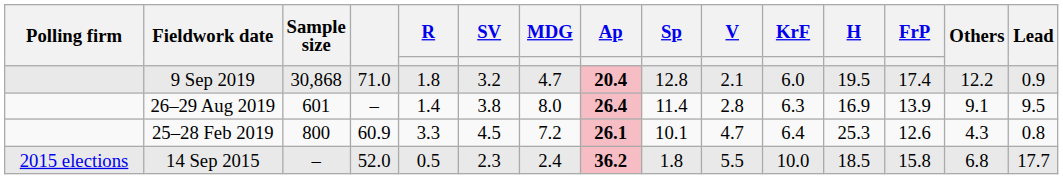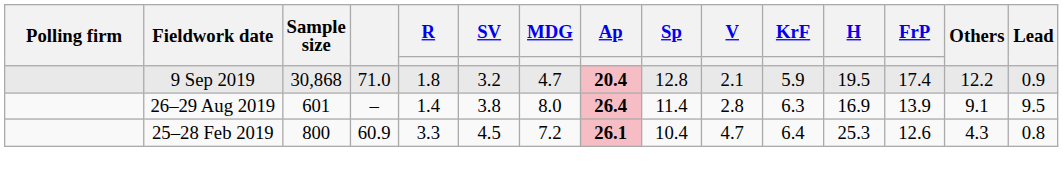(793, 79) 6.0 -> (793, 79) 5.9
(671, 133) 10.1 -> (671, 133) 10.4
- row: (213, 160)
